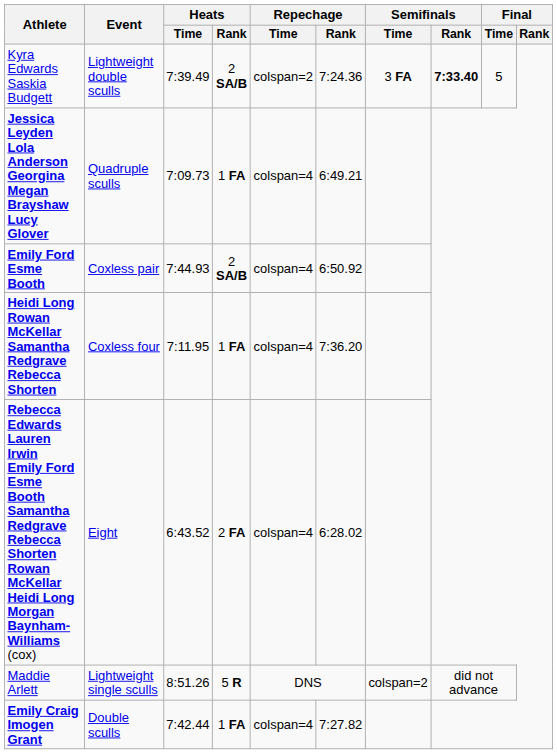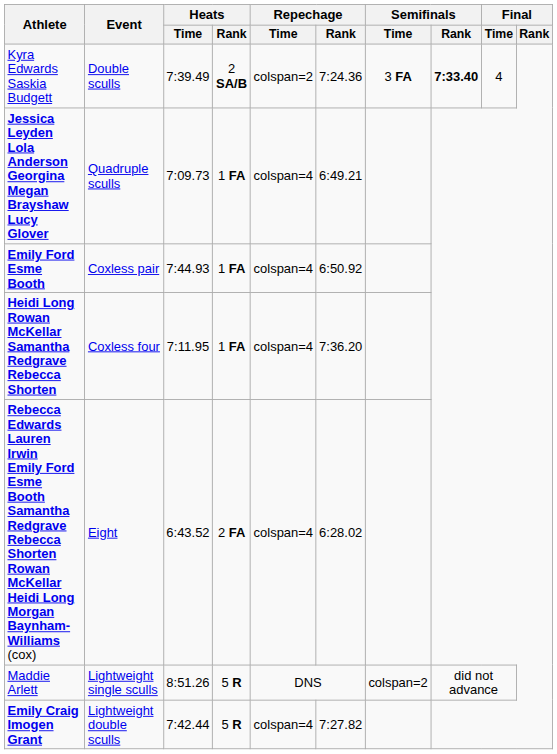(121, 76) Lightweight double sculls -> (108, 76) Double sculls
(499, 76) 5 -> (499, 76) 4
(232, 269) 2 SA/B -> (232, 269) 1 FA
(108, 725) Double sculls -> (121, 725) Lightweight double sculls
(232, 725) 1 FA -> (232, 725) 5 R
